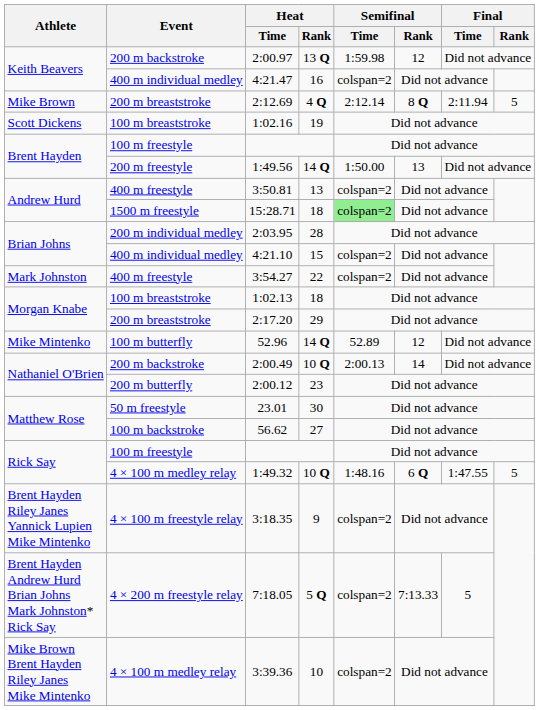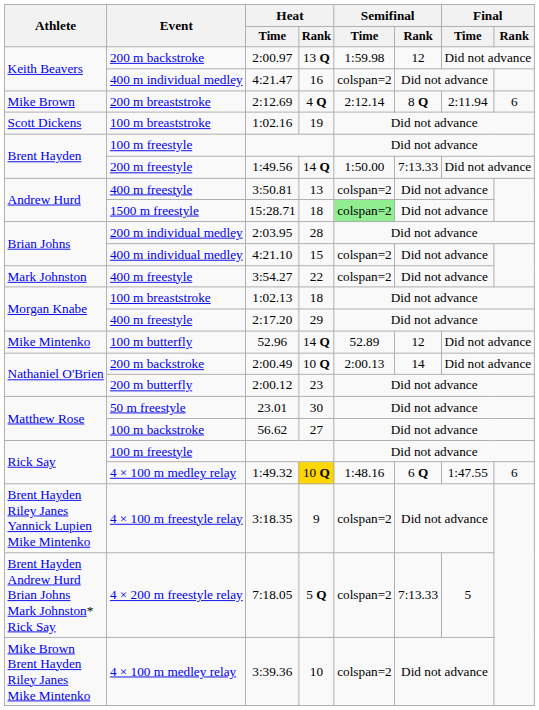(514, 102) 5 -> (514, 102) 6
(418, 167) 13 -> (418, 167) 7:13.33
(160, 320) 200 m breaststroke -> (151, 320) 400 m freestyle
(316, 473) no background -> (316, 473) gold background
(514, 473) 5 -> (514, 473) 6
